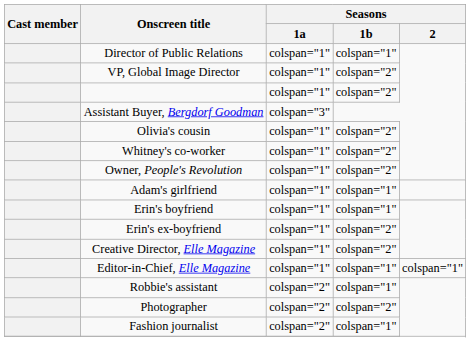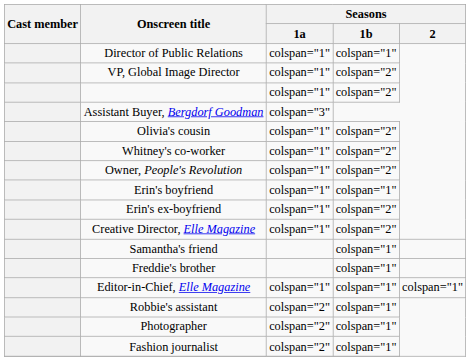- row: (174, 190)
+ row: (174, 248)
+ row: (174, 268)
(366, 307) colspan="2" -> (366, 326) colspan="1"
